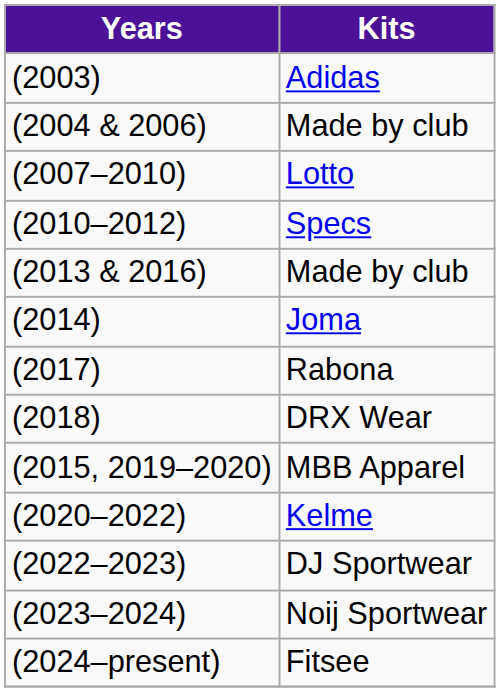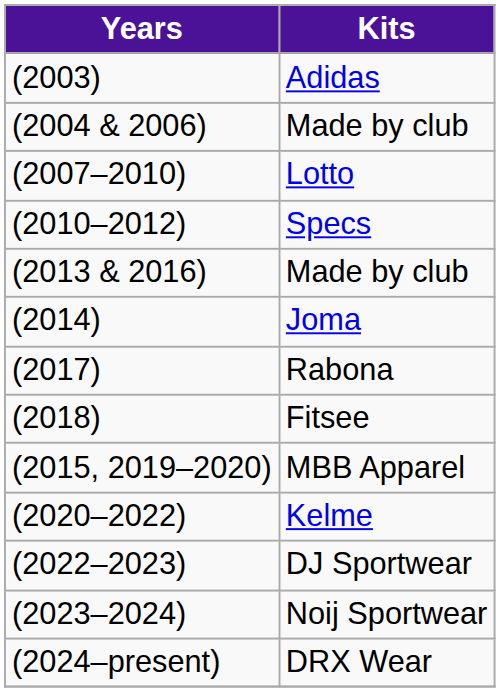(359, 418) DRX Wear -> (328, 418) Fitsee
(328, 662) Fitsee -> (359, 662) DRX Wear
